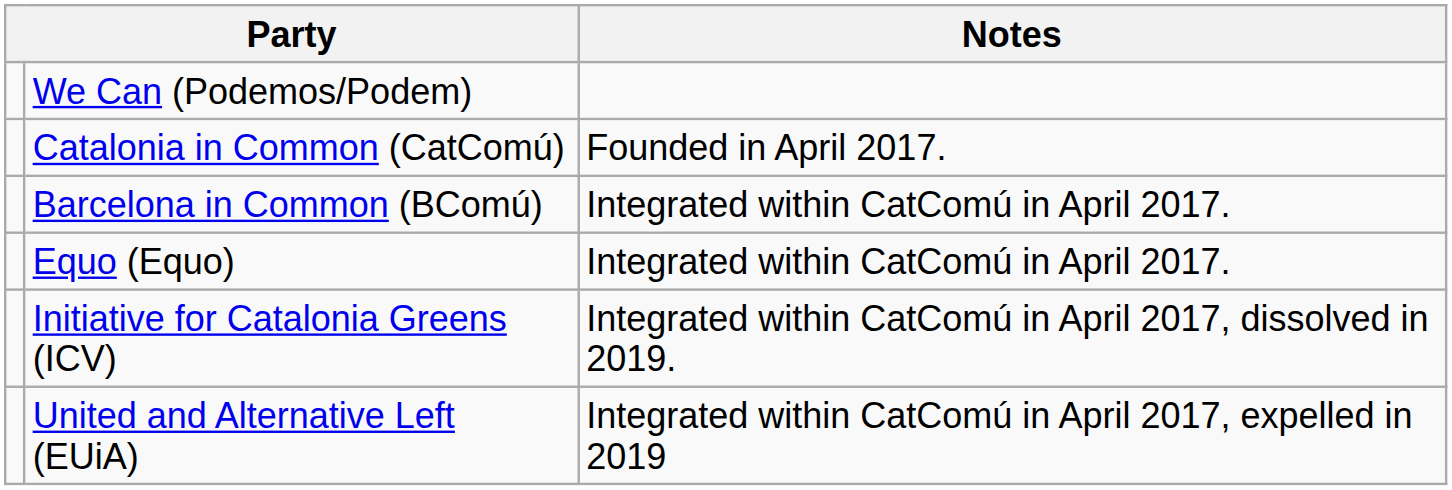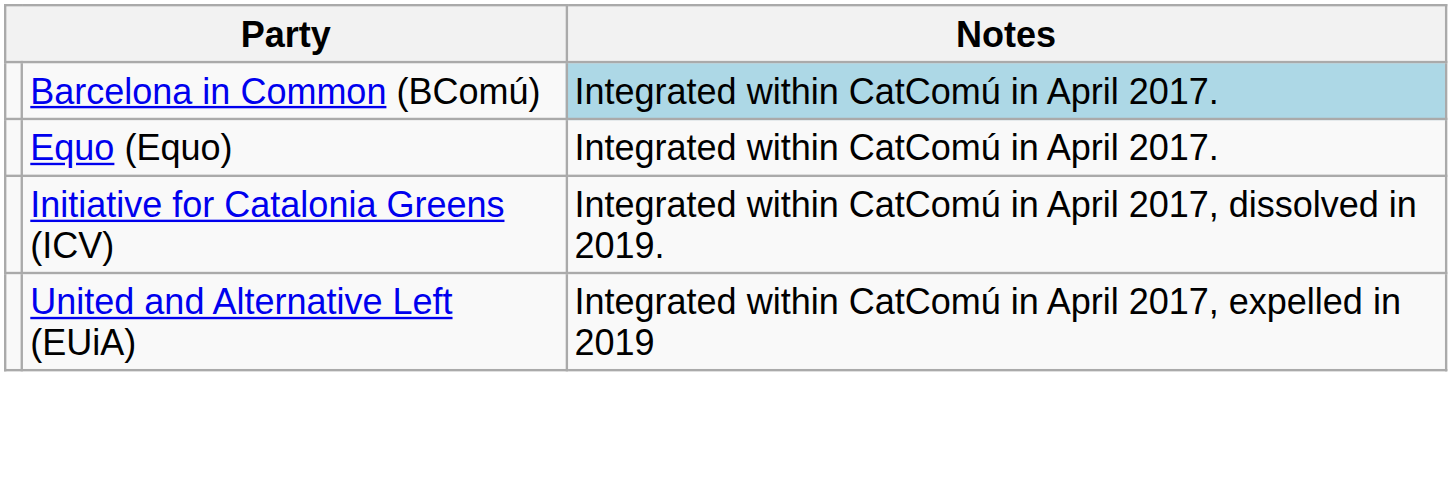- row: (252, 91)
- row: (299, 148)
(908, 205) no background -> (897, 91) lightblue background
